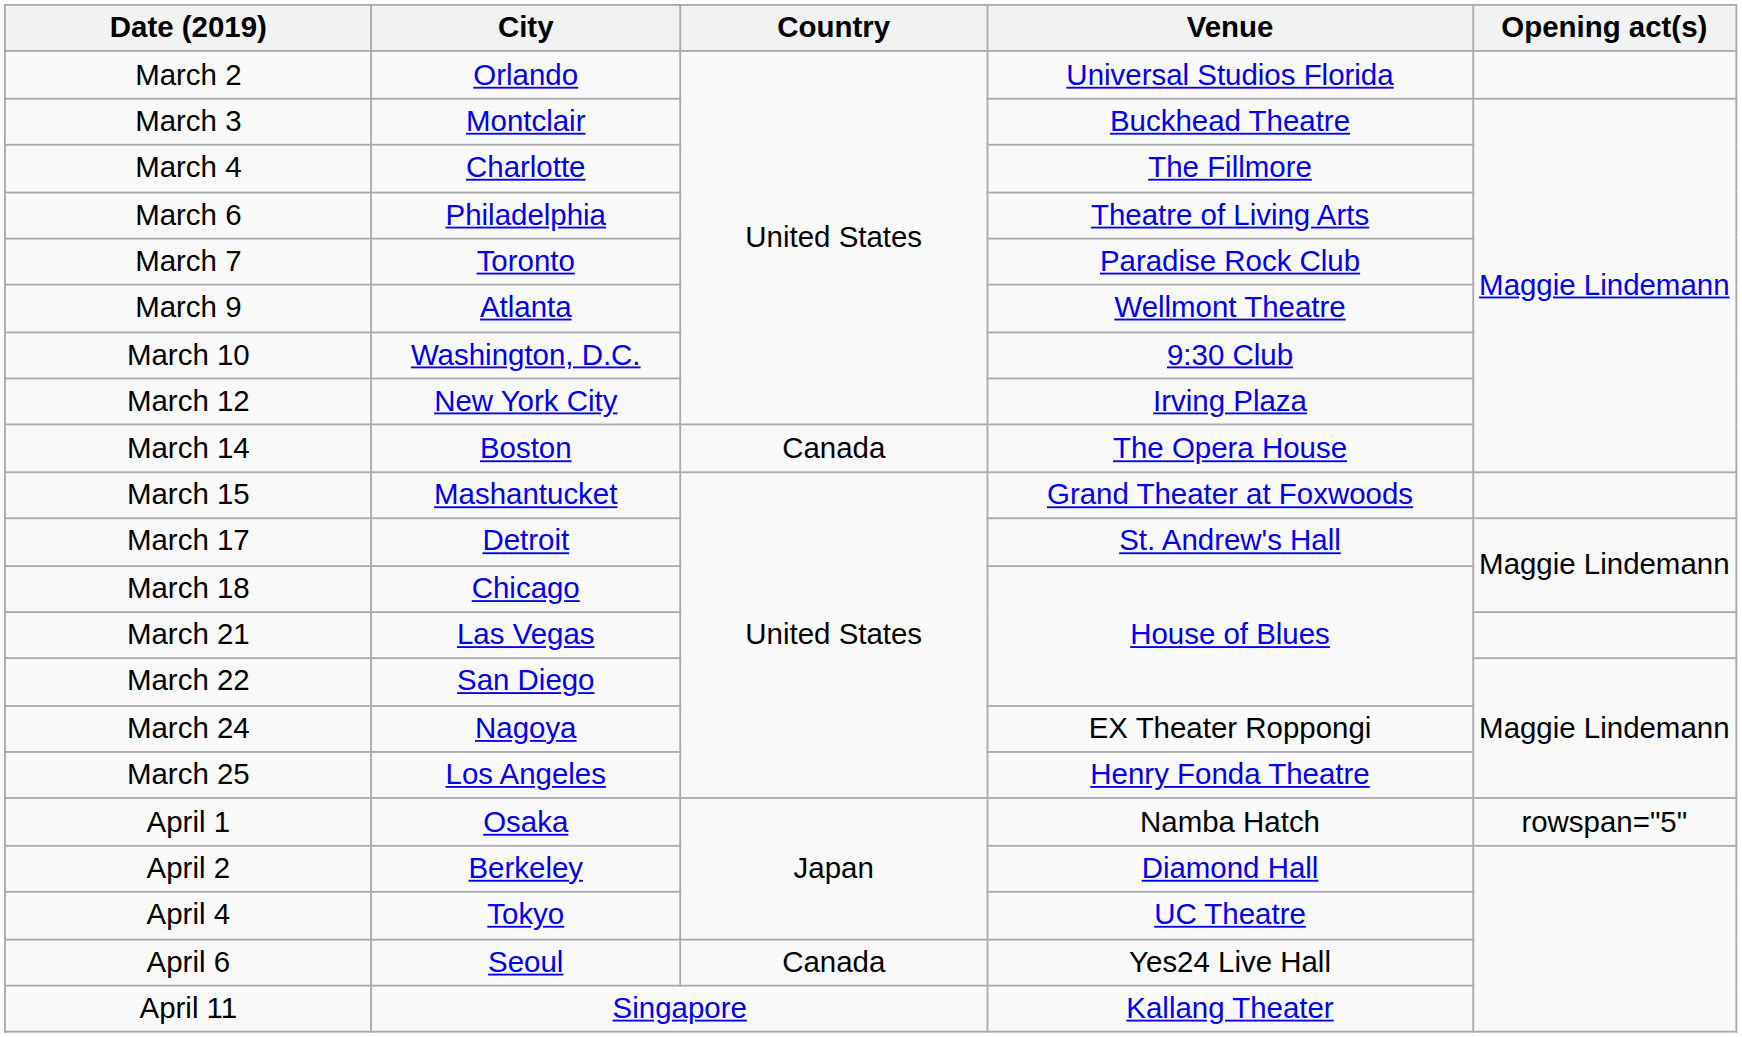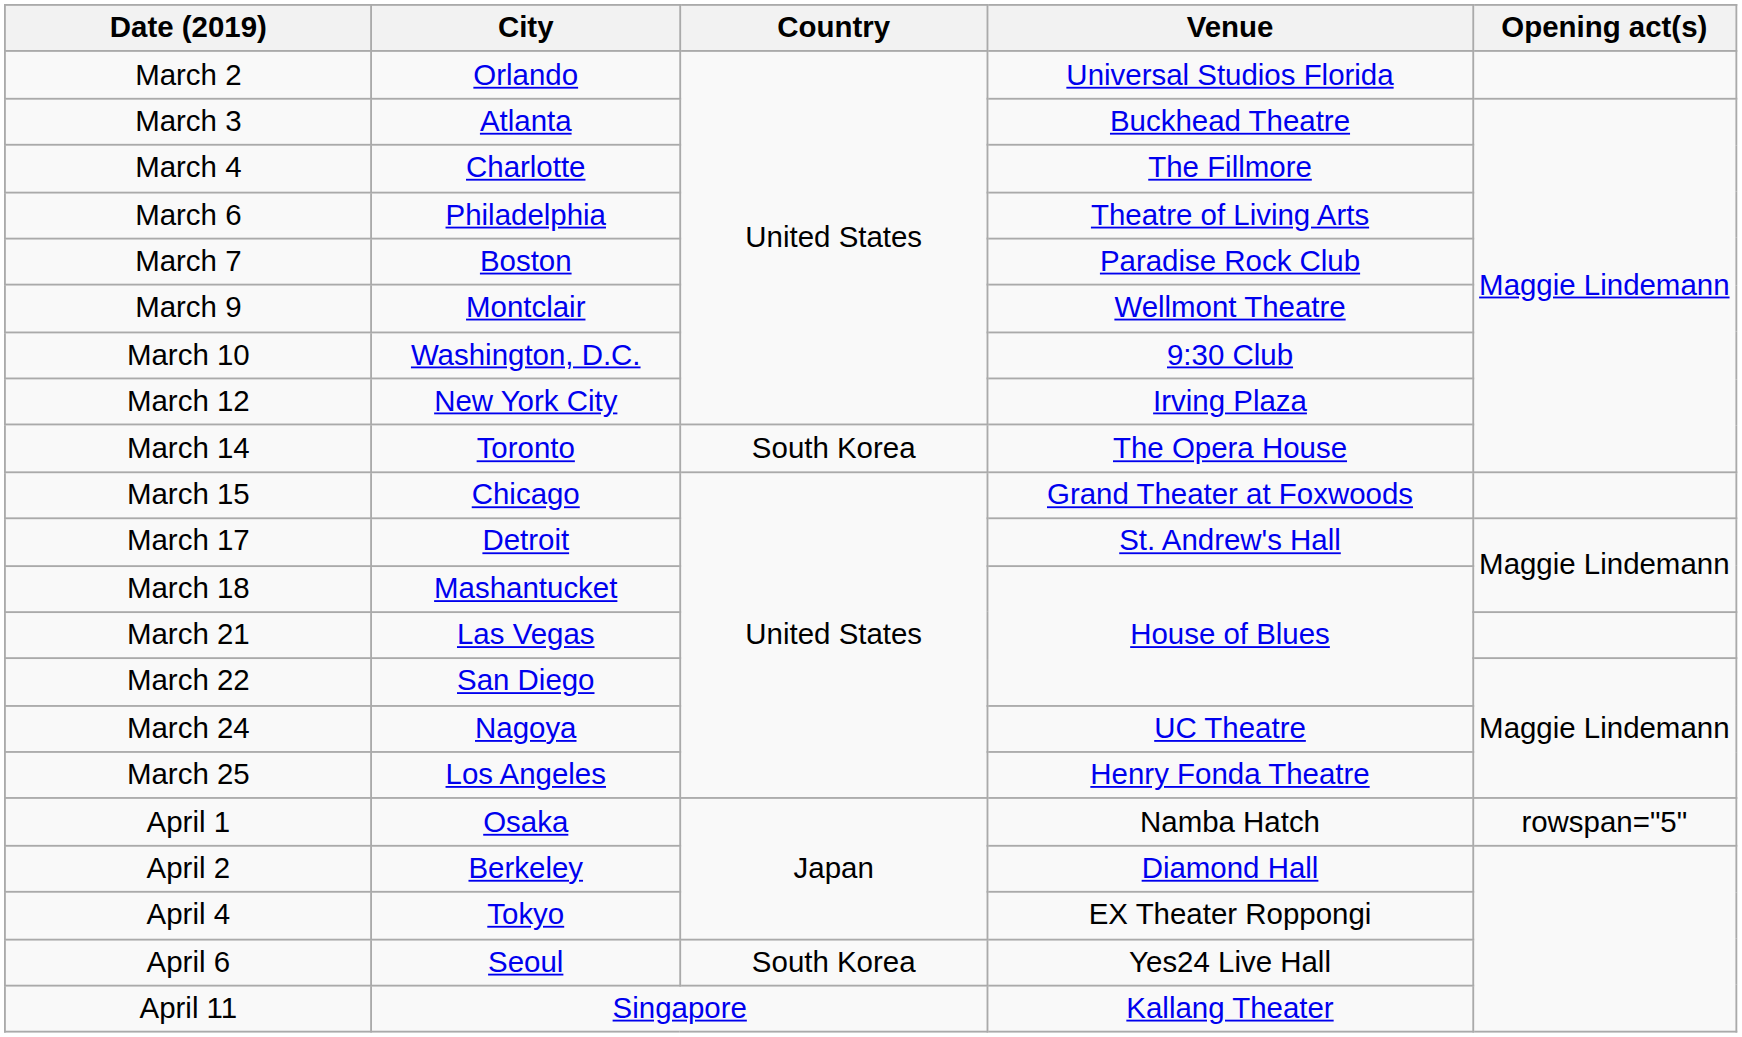(526, 121) Montclair -> (526, 121) Atlanta
(526, 261) Toronto -> (526, 261) Boston
(526, 307) Atlanta -> (526, 307) Montclair
(526, 448) Boston -> (526, 448) Toronto
(834, 448) Canada -> (834, 448) South Korea
(526, 494) Mashantucket -> (526, 494) Chicago
(526, 588) Chicago -> (526, 588) Mashantucket
(1230, 728) EX Theater Roppongi -> (1230, 728) UC Theatre
(1230, 914) UC Theatre -> (1230, 914) EX Theater Roppongi
(834, 961) Canada -> (834, 961) South Korea
